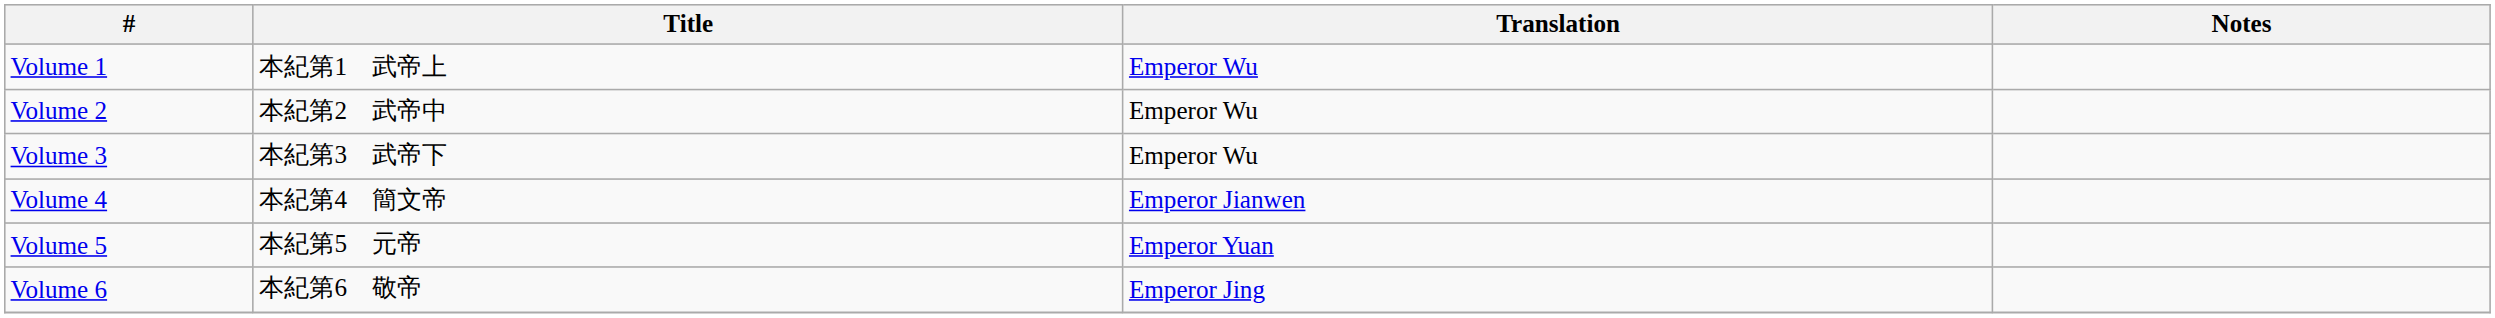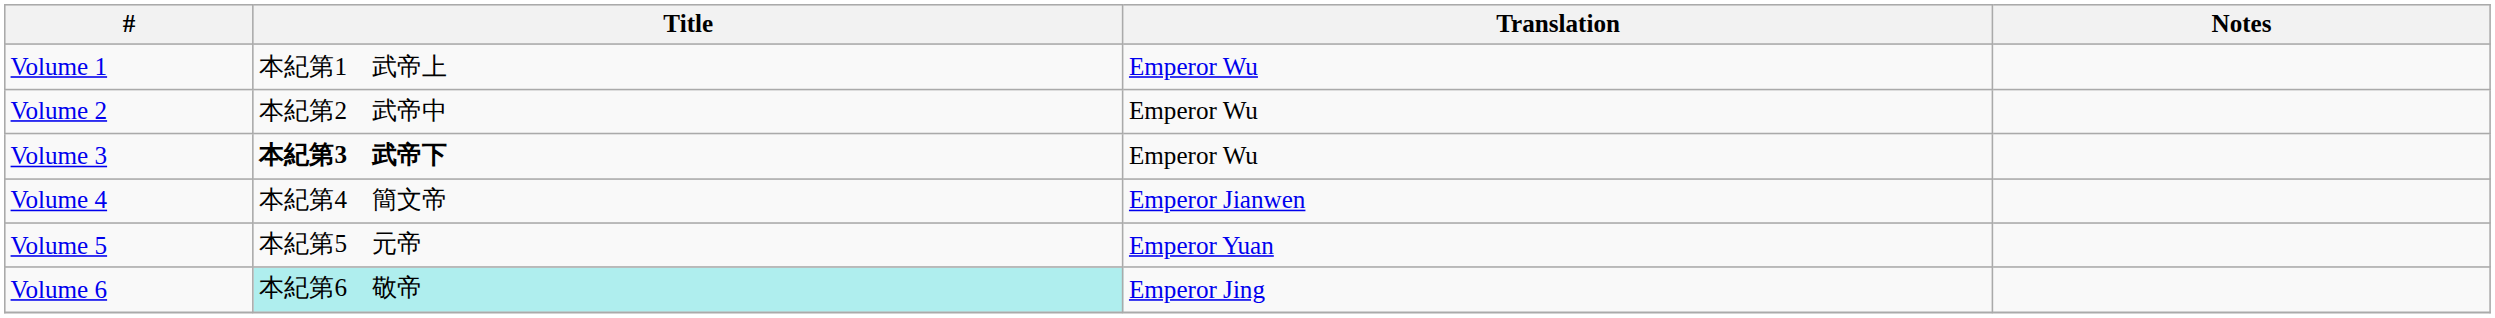(353, 154) normal -> (353, 154) bold
(341, 288) no background -> (341, 288) paleturquoise background
